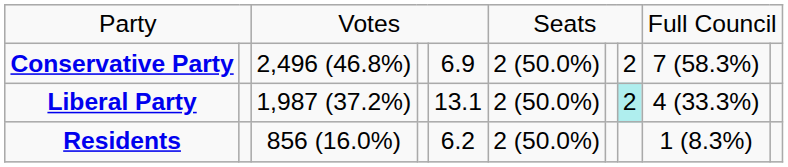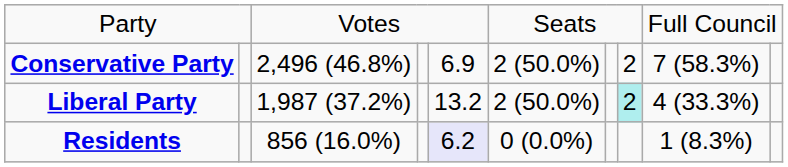(458, 102) 13.1 -> (458, 102) 13.2
(458, 141) no background -> (458, 141) lavender background
(547, 141) 2 (50.0%) -> (547, 141) 0 (0.0%)
